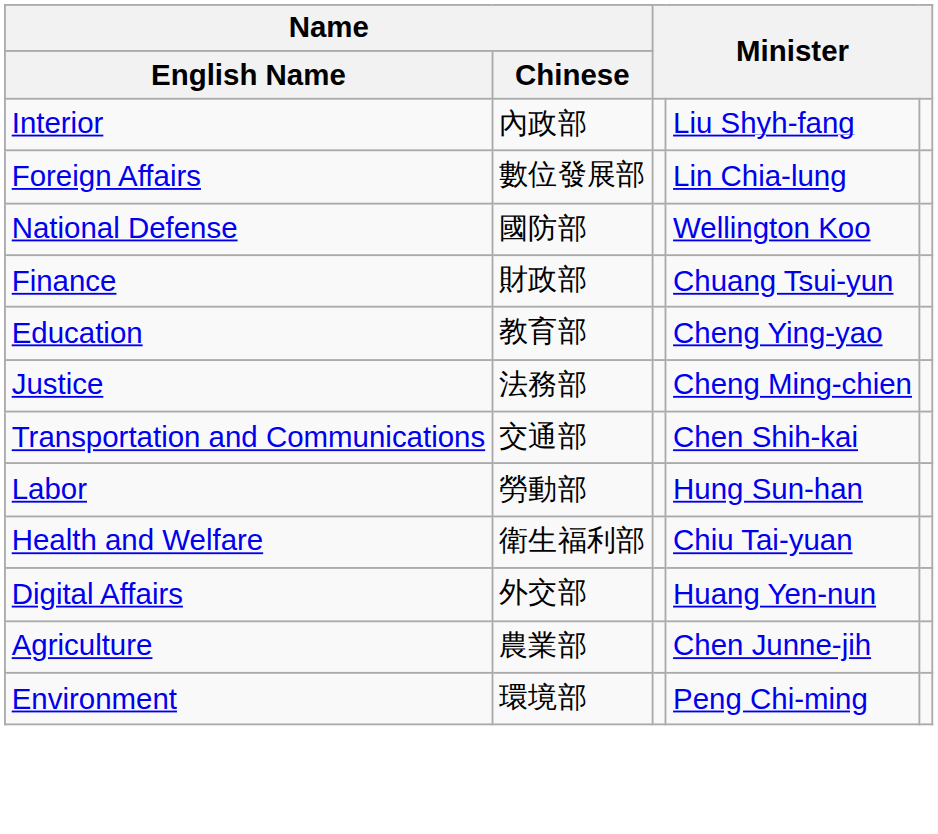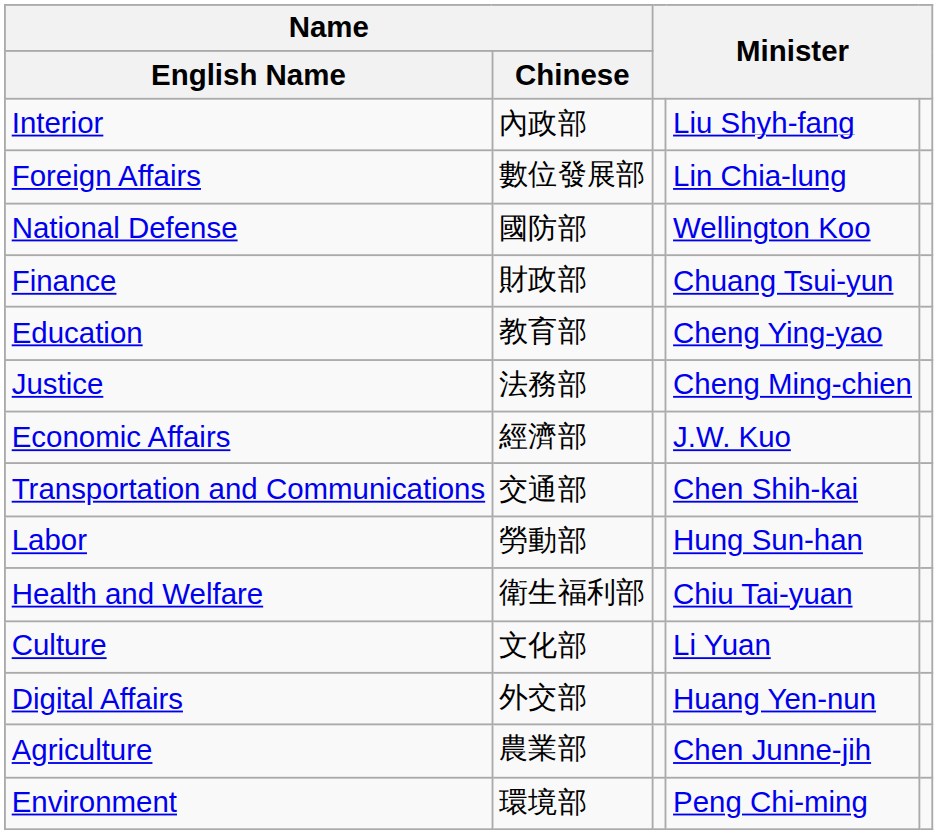+ row: (121, 437)
+ row: (59, 646)
